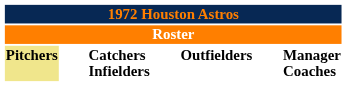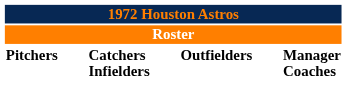(32, 55) khaki background -> (32, 55) no background
